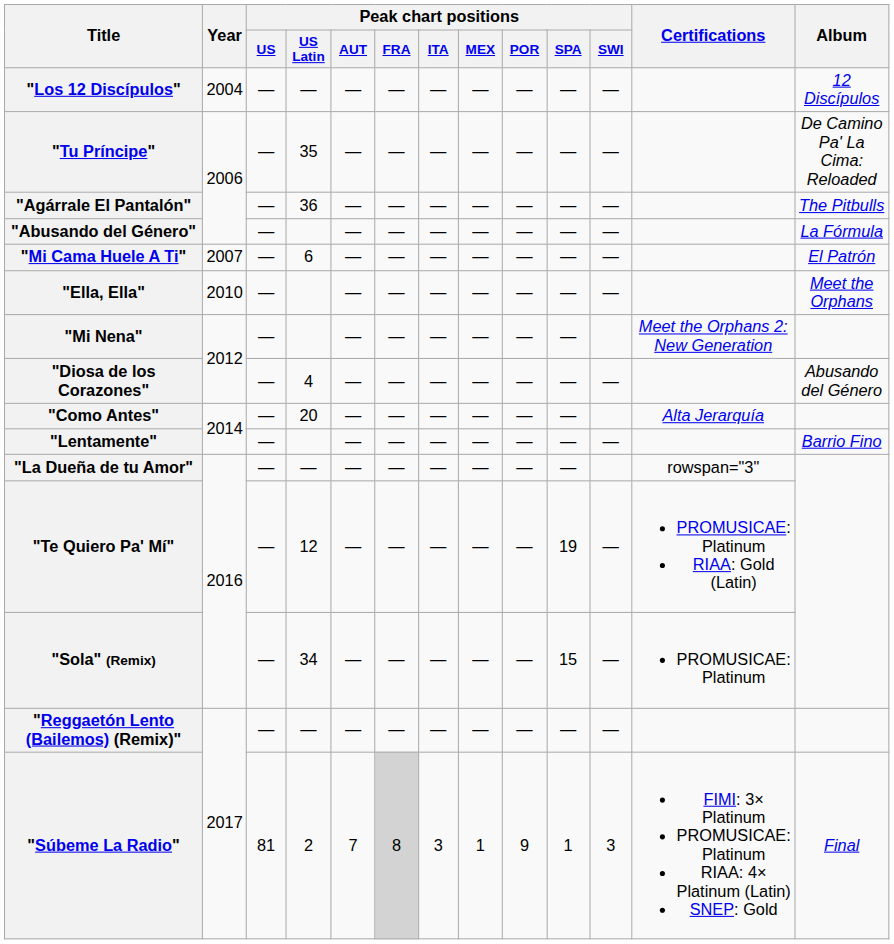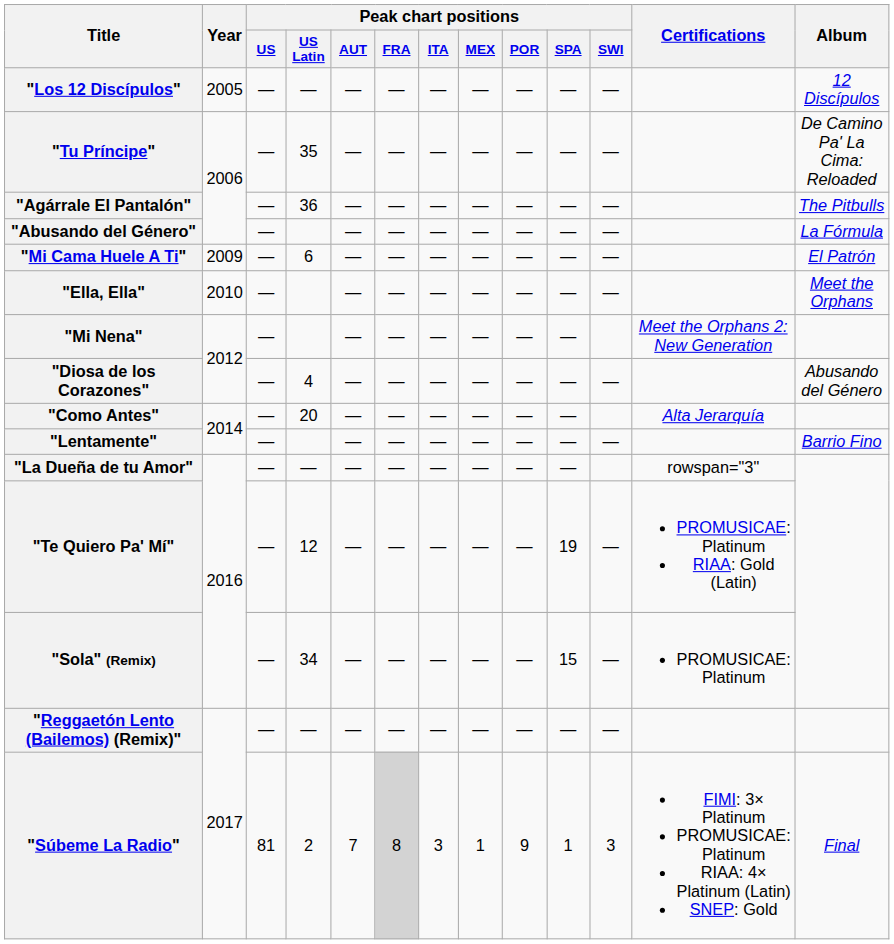(225, 89) 2004 -> (225, 89) 2005
(225, 257) 2007 -> (225, 257) 2009
